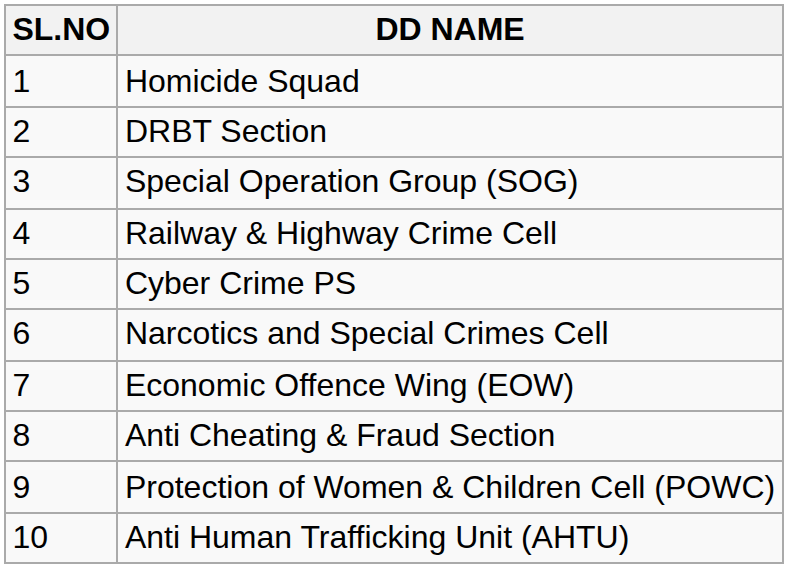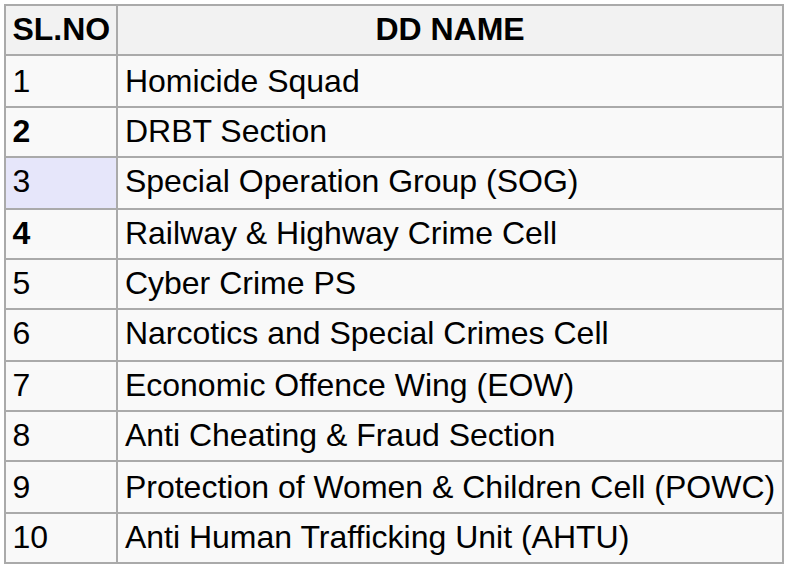(21, 131) normal -> (21, 131) bold
(21, 182) no background -> (21, 182) lavender background
(21, 232) normal -> (21, 232) bold
